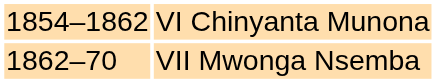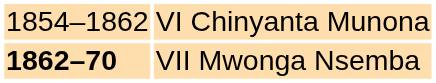(62, 60) normal -> (62, 60) bold
